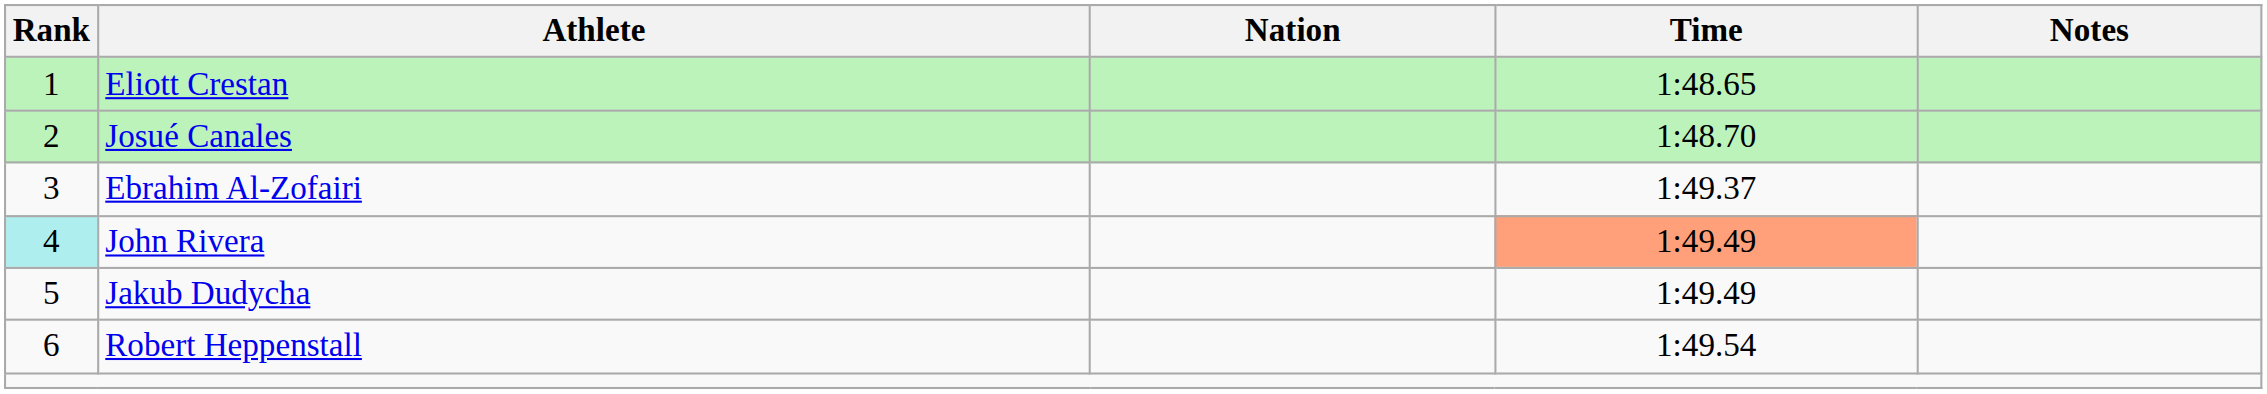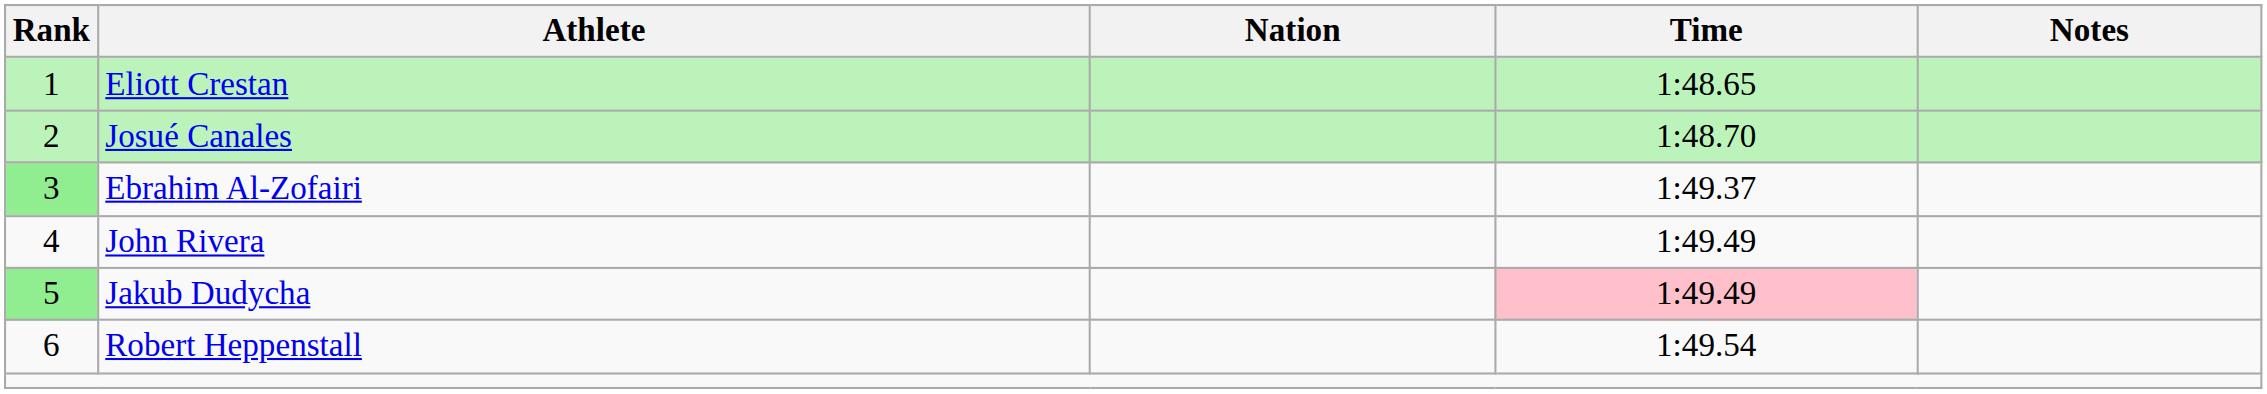(51, 188) no background -> (51, 188) lightgreen background
(51, 240) paleturquoise background -> (51, 240) no background
(1706, 240) lightsalmon background -> (1706, 240) no background
(51, 293) no background -> (51, 293) lightgreen background
(1706, 293) no background -> (1706, 293) pink background
